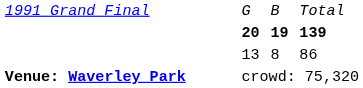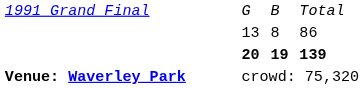rows swapped: (251, 32) <-> (251, 55)
